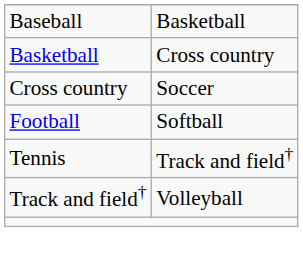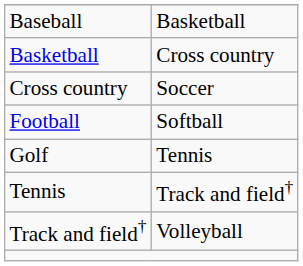+ row: (29, 155)
